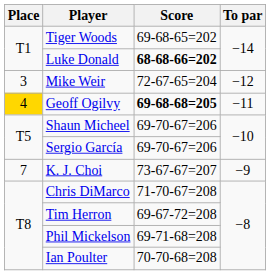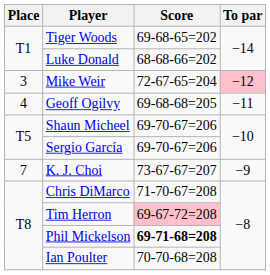(177, 59) bold -> (177, 59) normal
(243, 81) no background -> (243, 81) pink background
(23, 103) gold background -> (23, 103) no background
(177, 103) bold -> (177, 103) normal
(177, 214) no background -> (177, 214) pink background
(177, 236) normal -> (177, 236) bold
